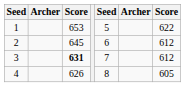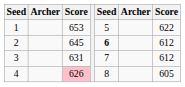(107, 43) normal -> (107, 43) bold
(76, 58) bold -> (76, 58) normal
(76, 74) no background -> (76, 74) pink background
